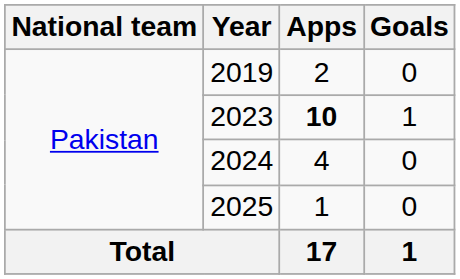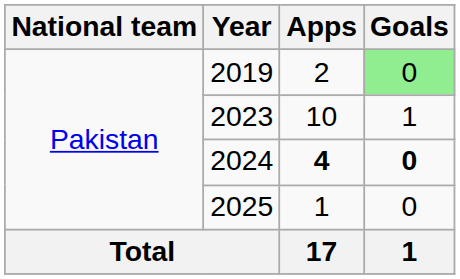(409, 71) no background -> (409, 71) lightgreen background
(322, 116) bold -> (322, 116) normal
(322, 161) normal -> (322, 161) bold
(409, 161) normal -> (409, 161) bold
